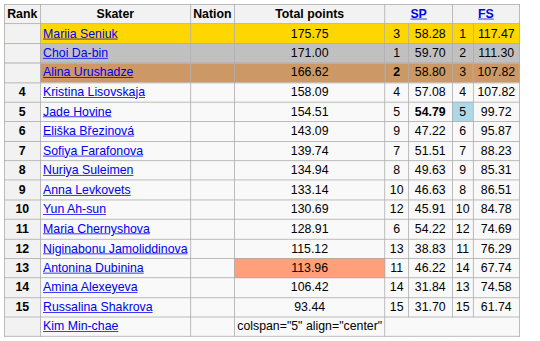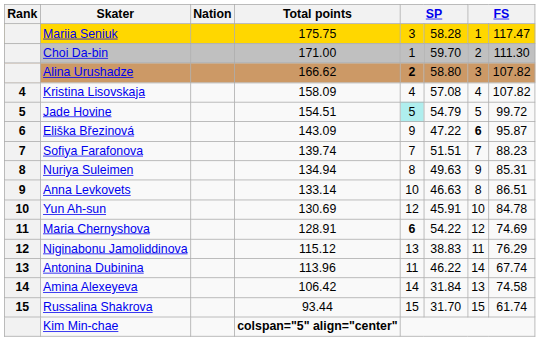(397, 111) no background -> (412, 111) paleturquoise background
(430, 111) bold -> (446, 111) normal
(463, 111) lightblue background -> (478, 111) no background
(463, 131) normal -> (478, 131) bold
(397, 229) normal -> (412, 229) bold
(310, 268) lightsalmon background -> (317, 268) no background
(310, 326) normal -> (317, 326) bold
